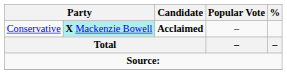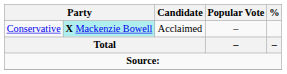(180, 28) bold -> (180, 28) normal
